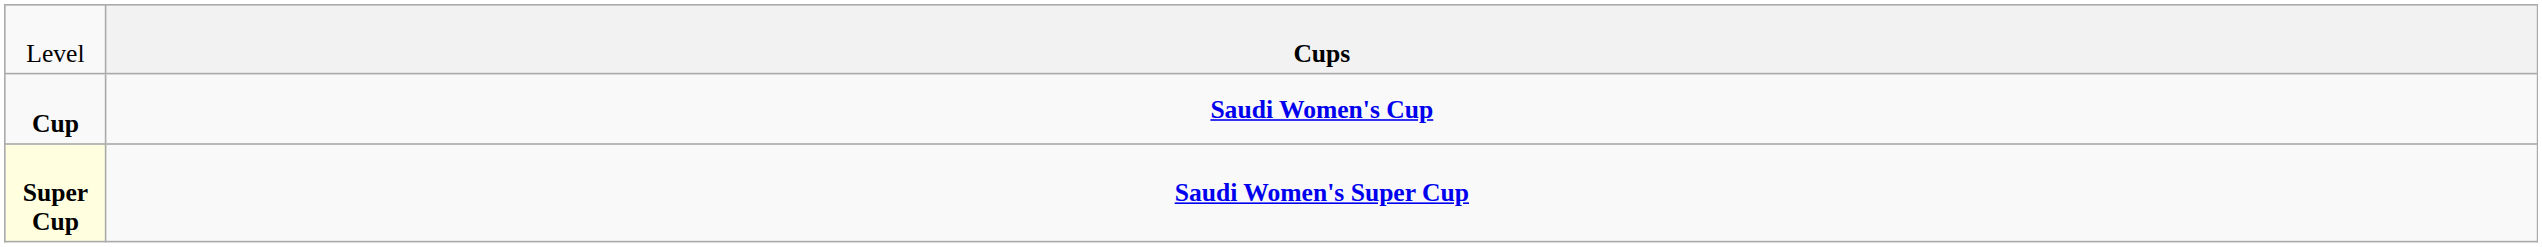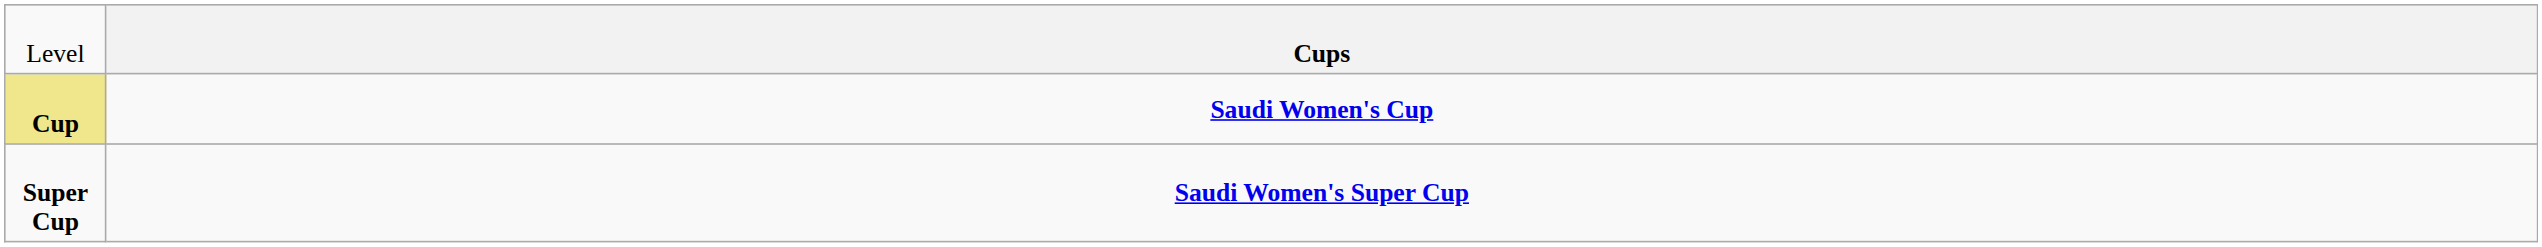(55, 123) no background -> (55, 123) khaki background
(55, 206) lightyellow background -> (55, 206) no background
